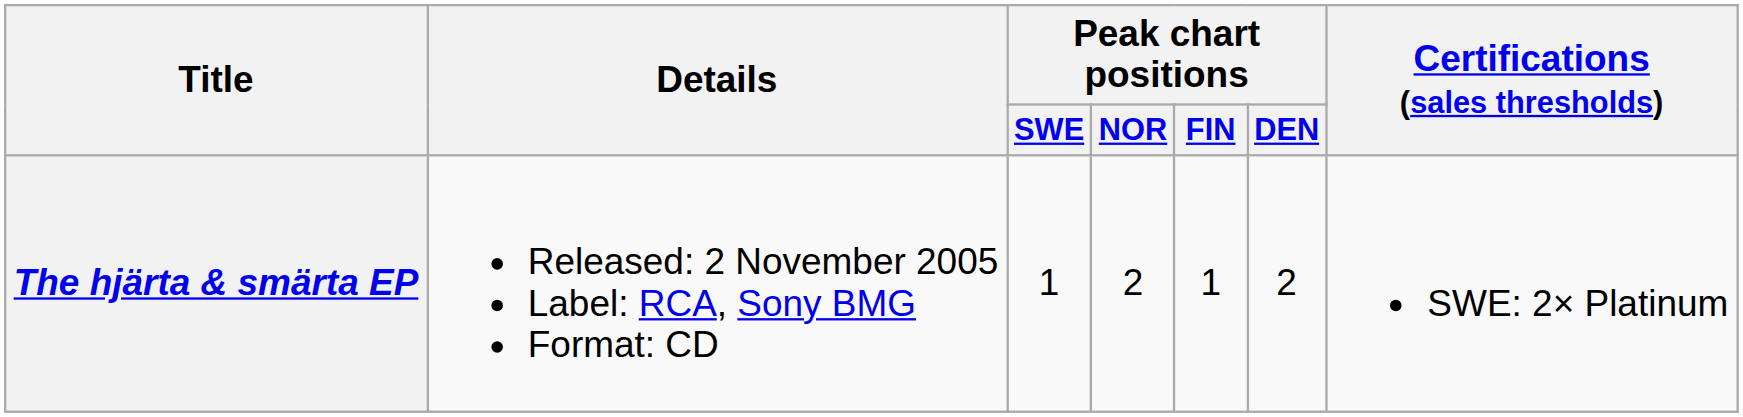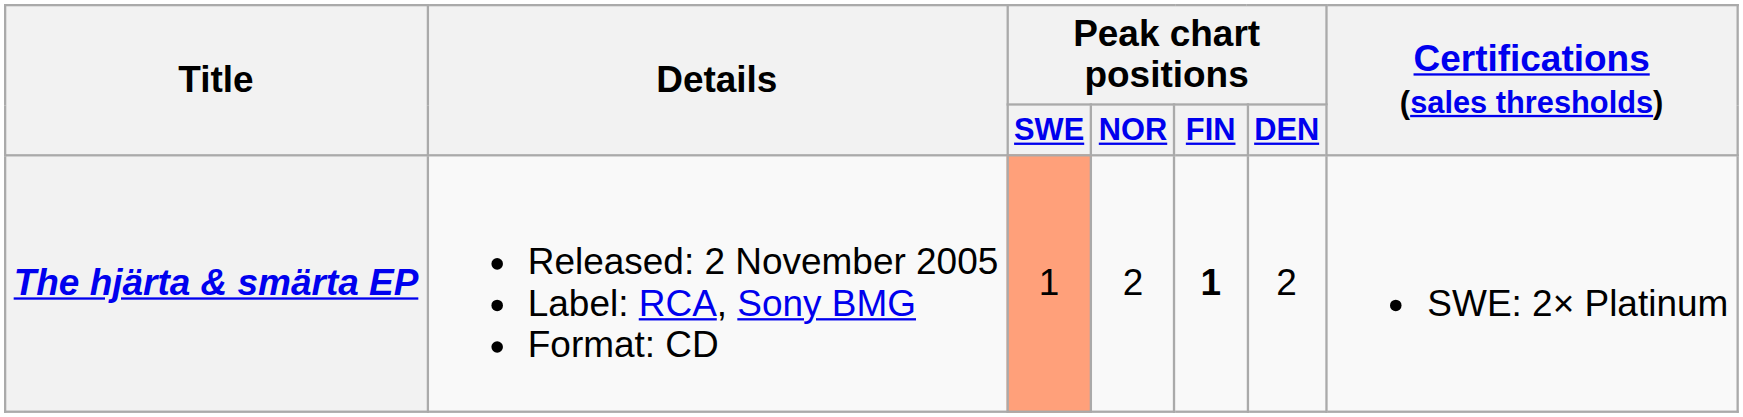(1049, 282) no background -> (1049, 282) lightsalmon background
(1211, 282) normal -> (1211, 282) bold
